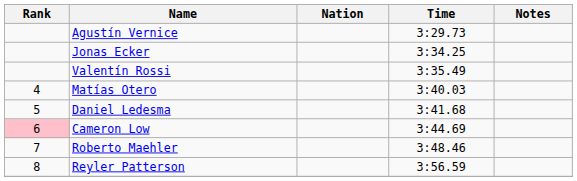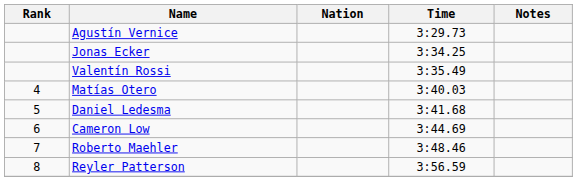(37, 128) pink background -> (37, 128) no background
